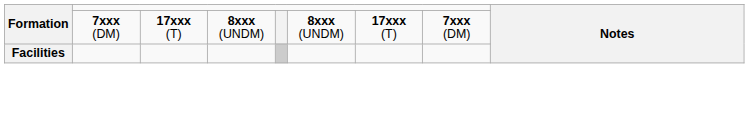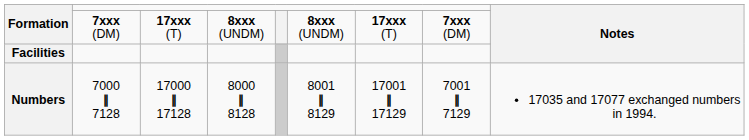+ row: (38, 99)
